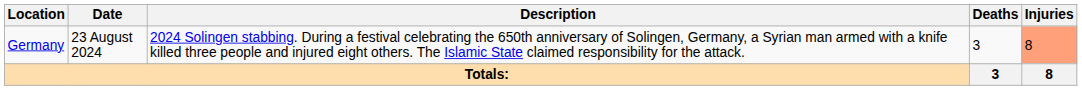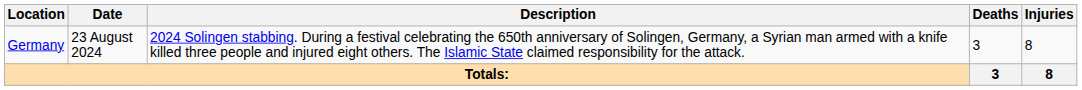(1029, 44) lightsalmon background -> (1029, 44) no background
